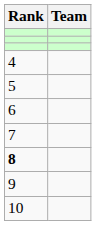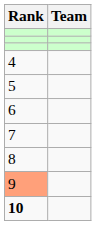(12, 159) bold -> (12, 159) normal
(12, 184) no background -> (12, 184) lightsalmon background
(16, 208) normal -> (16, 208) bold
